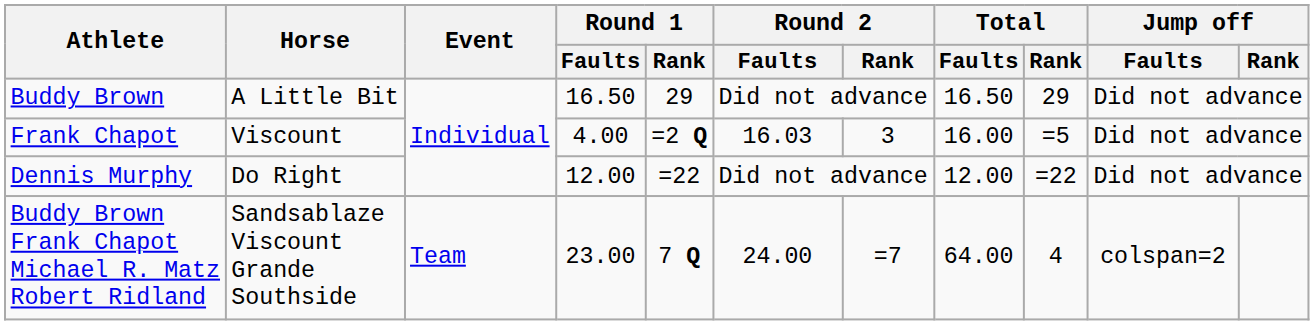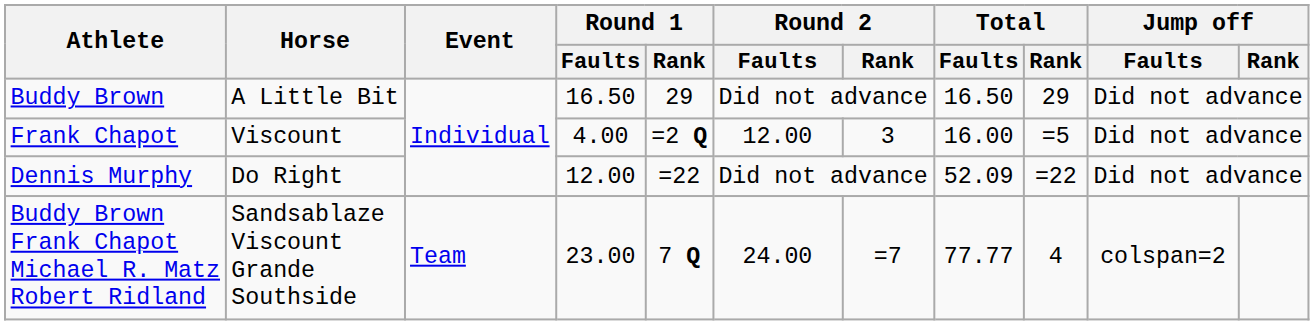(777, 137) 16.03 -> (777, 137) 12.00
(979, 176) 12.00 -> (979, 176) 52.09
(979, 257) 64.00 -> (979, 257) 77.77
